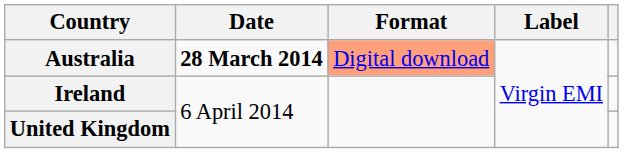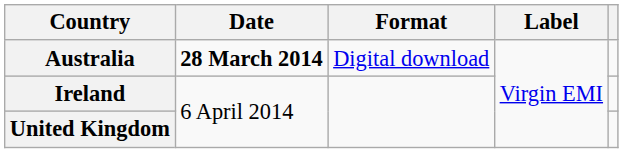(411, 57) lightsalmon background -> (411, 57) no background
